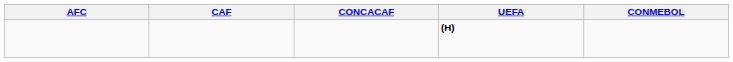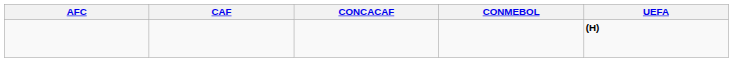columns swapped: (656, 12) <-> (511, 12)
